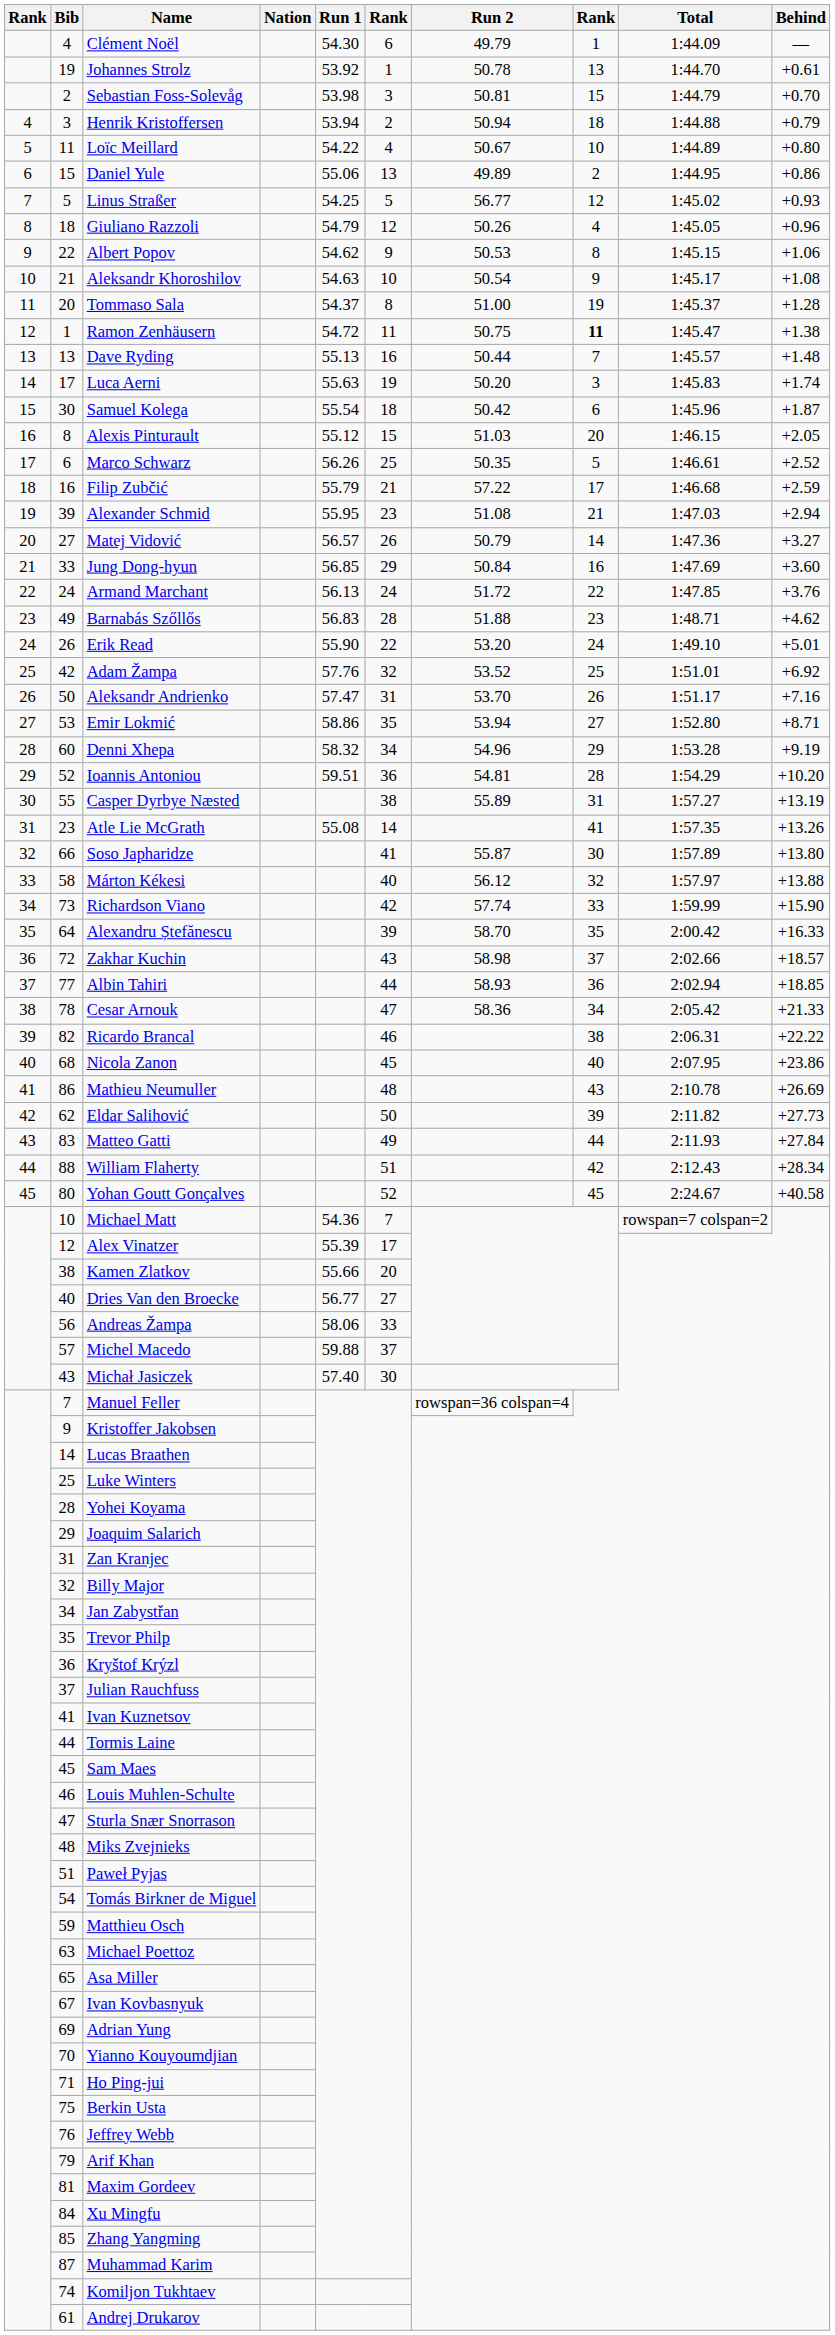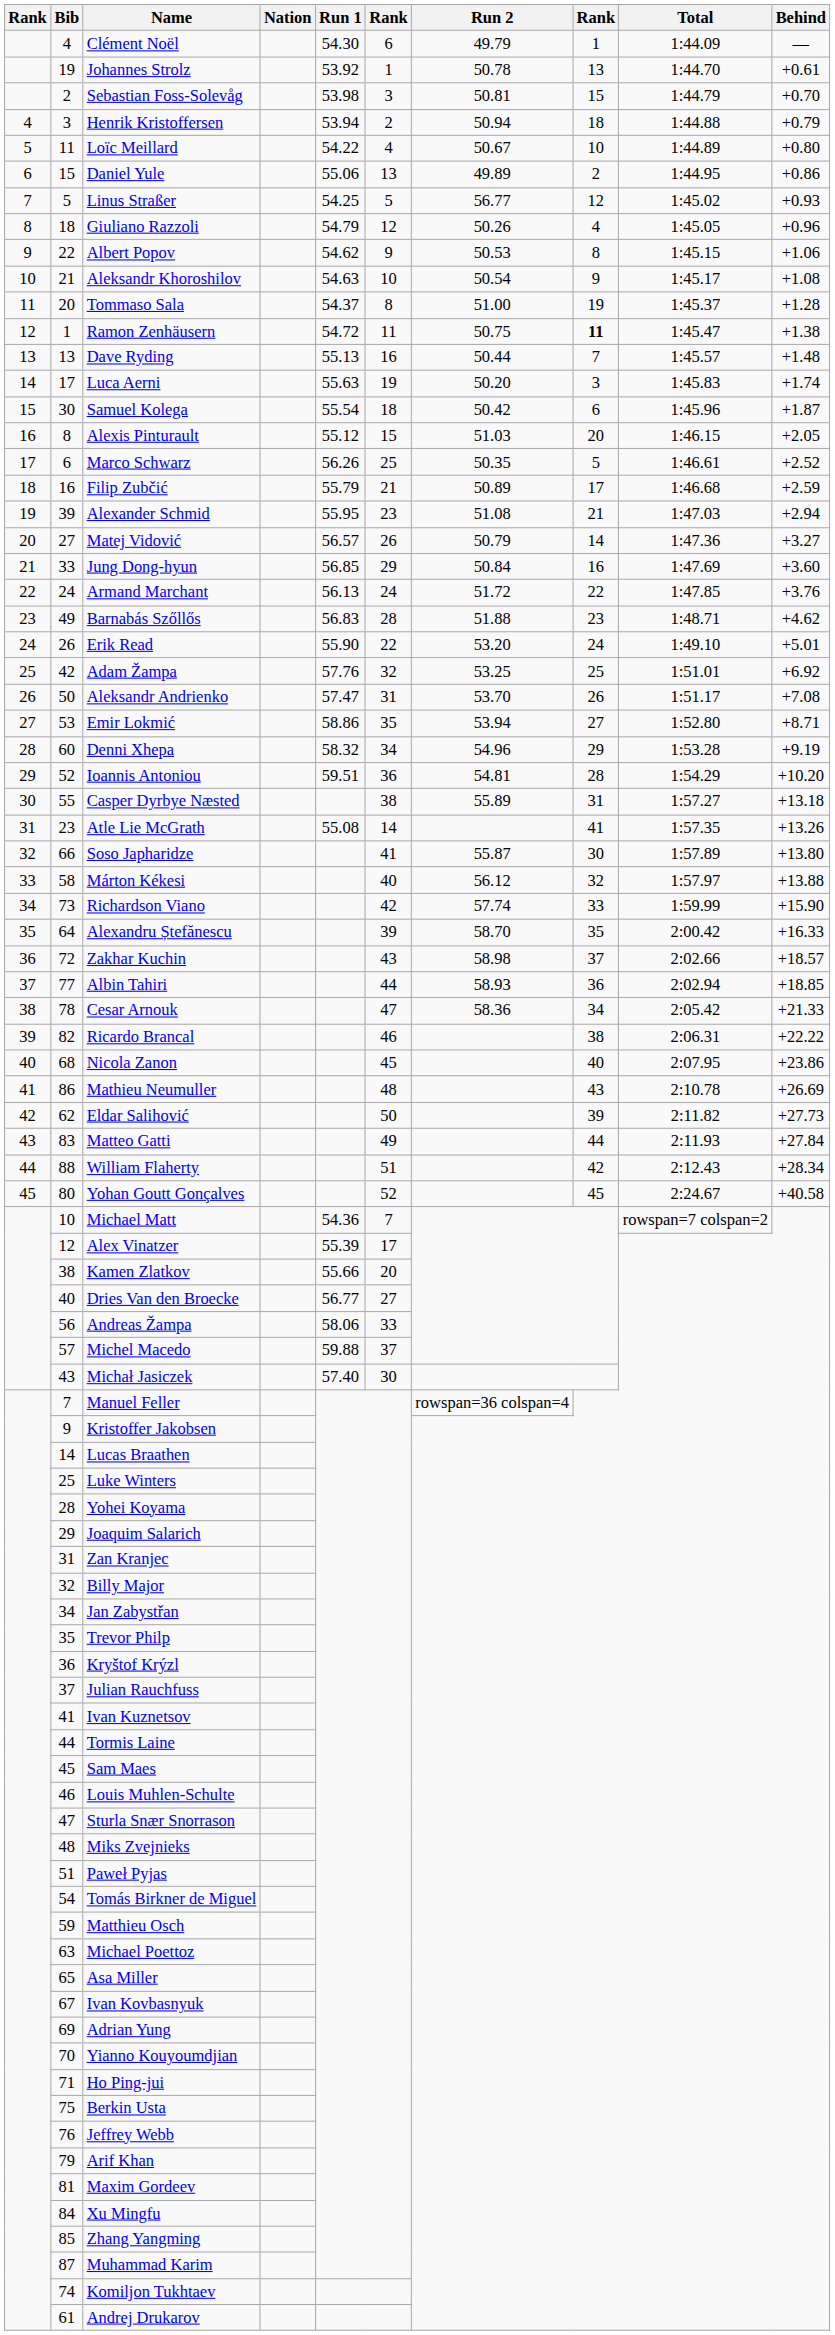(492, 488) 57.22 -> (492, 488) 50.89
(492, 670) 53.52 -> (492, 670) 53.25
(801, 697) +7.16 -> (801, 697) +7.08
(801, 801) +13.19 -> (801, 801) +13.18
